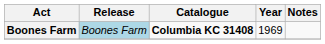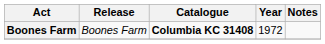(114, 30) lightblue background -> (114, 30) no background
(270, 30) 1969 -> (270, 30) 1972
